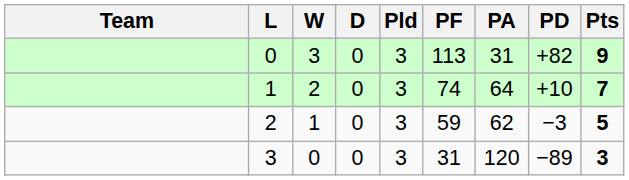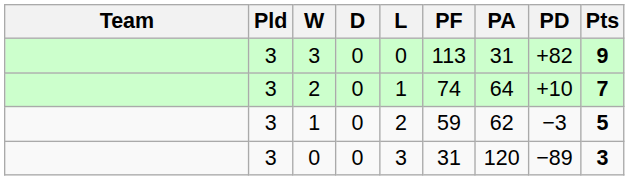columns swapped: (401, 21) <-> (271, 21)
